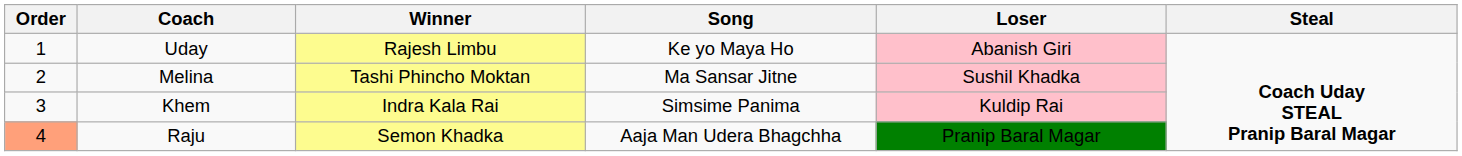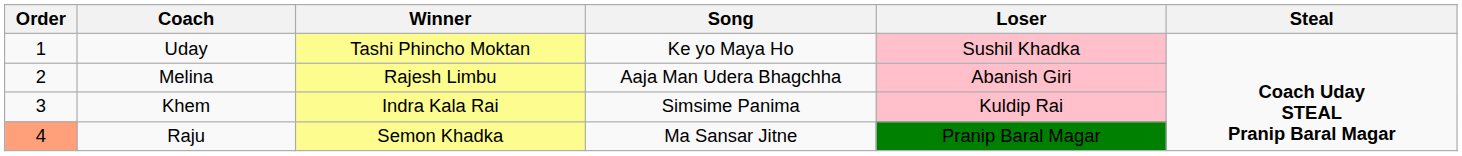(440, 48) Rajesh Limbu -> (440, 48) Tashi Phincho Moktan
(1021, 48) Abanish Giri -> (1021, 48) Sushil Khadka
(440, 77) Tashi Phincho Moktan -> (440, 77) Rajesh Limbu
(731, 77) Ma Sansar Jitne -> (731, 77) Aaja Man Udera Bhagchha
(1021, 77) Sushil Khadka -> (1021, 77) Abanish Giri
(731, 135) Aaja Man Udera Bhagchha -> (731, 135) Ma Sansar Jitne
